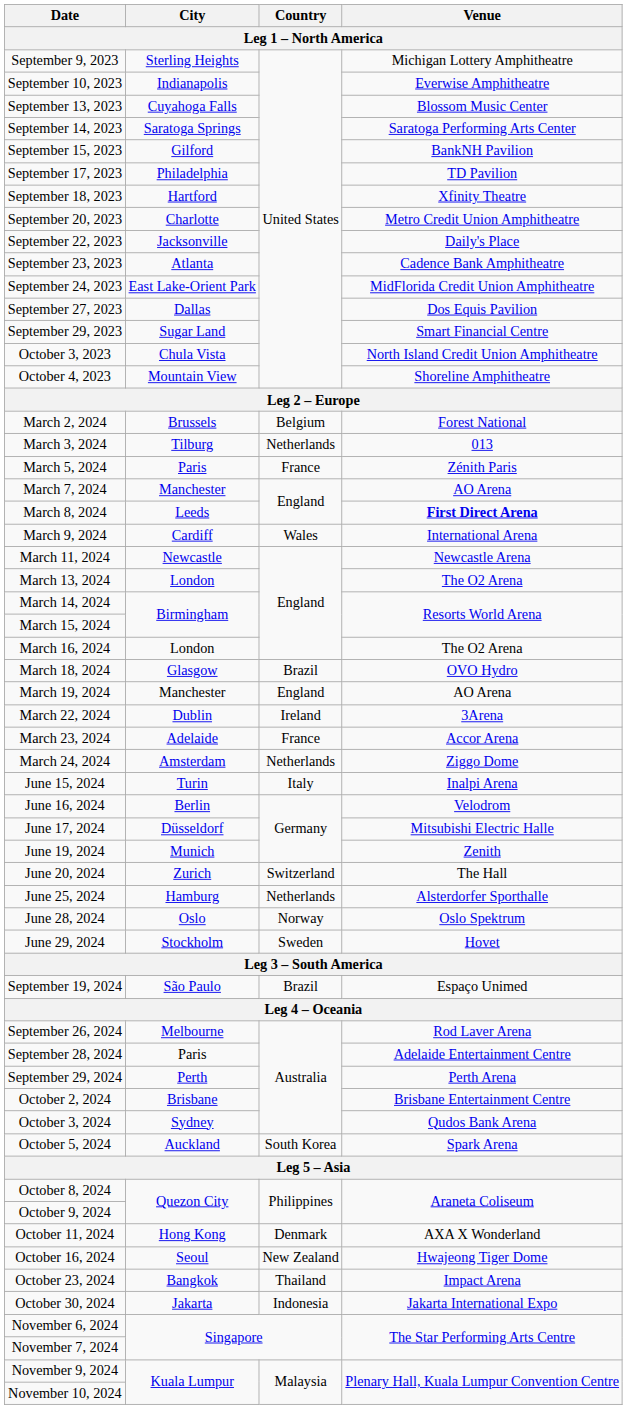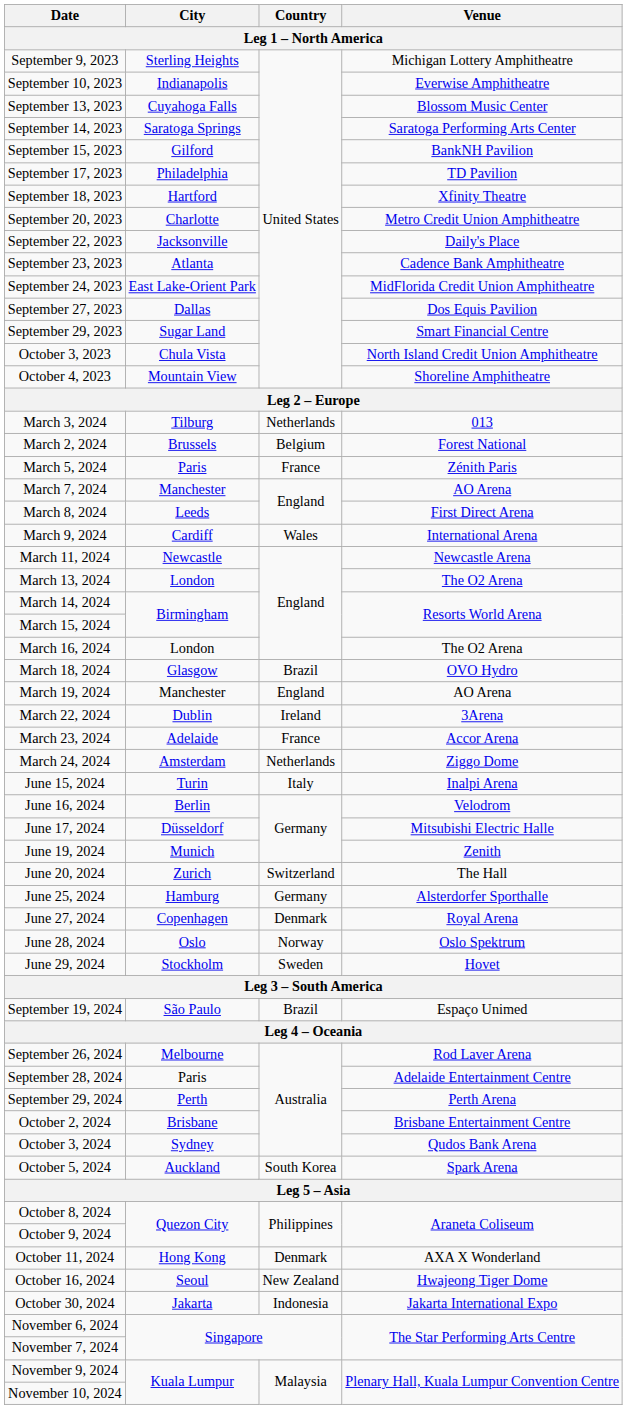rows swapped: (65, 422) <-> (65, 444)
(482, 512) bold -> (482, 512) normal
(301, 896) Netherlands -> (301, 896) Germany
+ row: (65, 919)
- row: (65, 1280)
